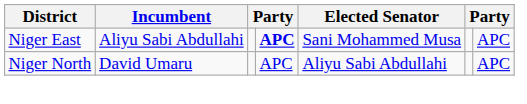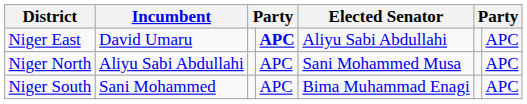(171, 40) Aliyu Sabi Abdullahi -> (146, 40) David Umaru
(382, 40) Sani Mohammed Musa -> (375, 40) Aliyu Sabi Abdullahi
(146, 63) David Umaru -> (171, 63) Aliyu Sabi Abdullahi
(375, 63) Aliyu Sabi Abdullahi -> (382, 63) Sani Mohammed Musa
+ row: (50, 87)
